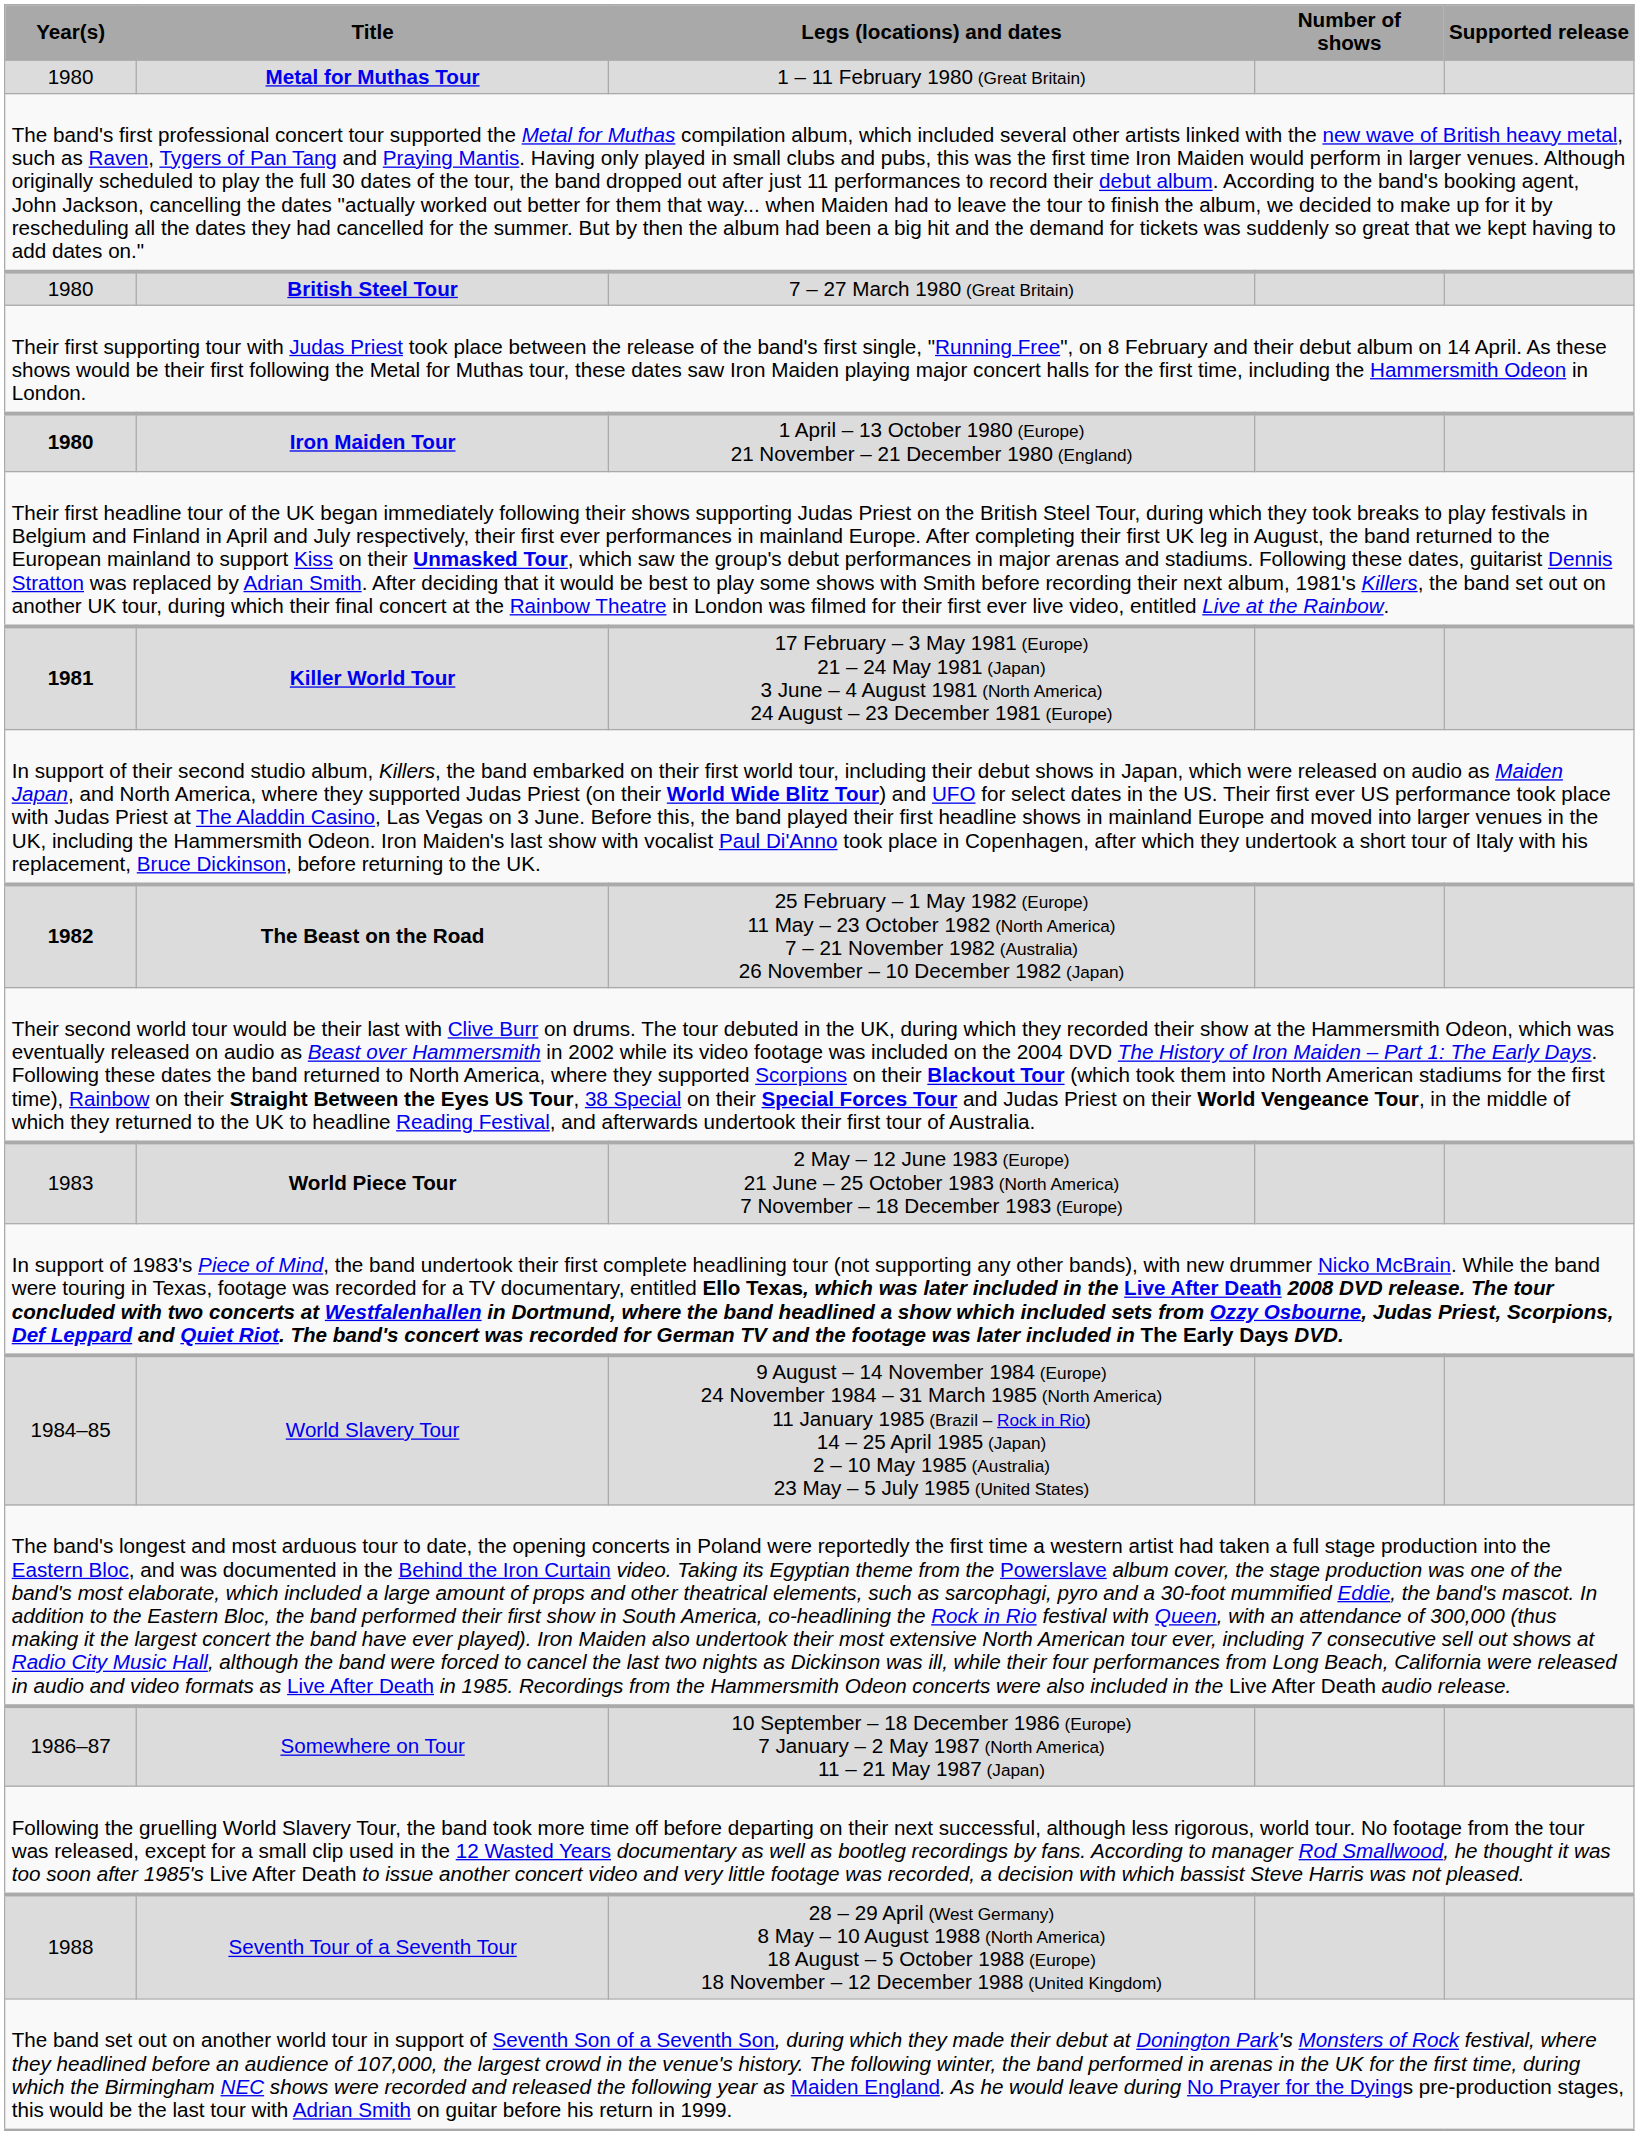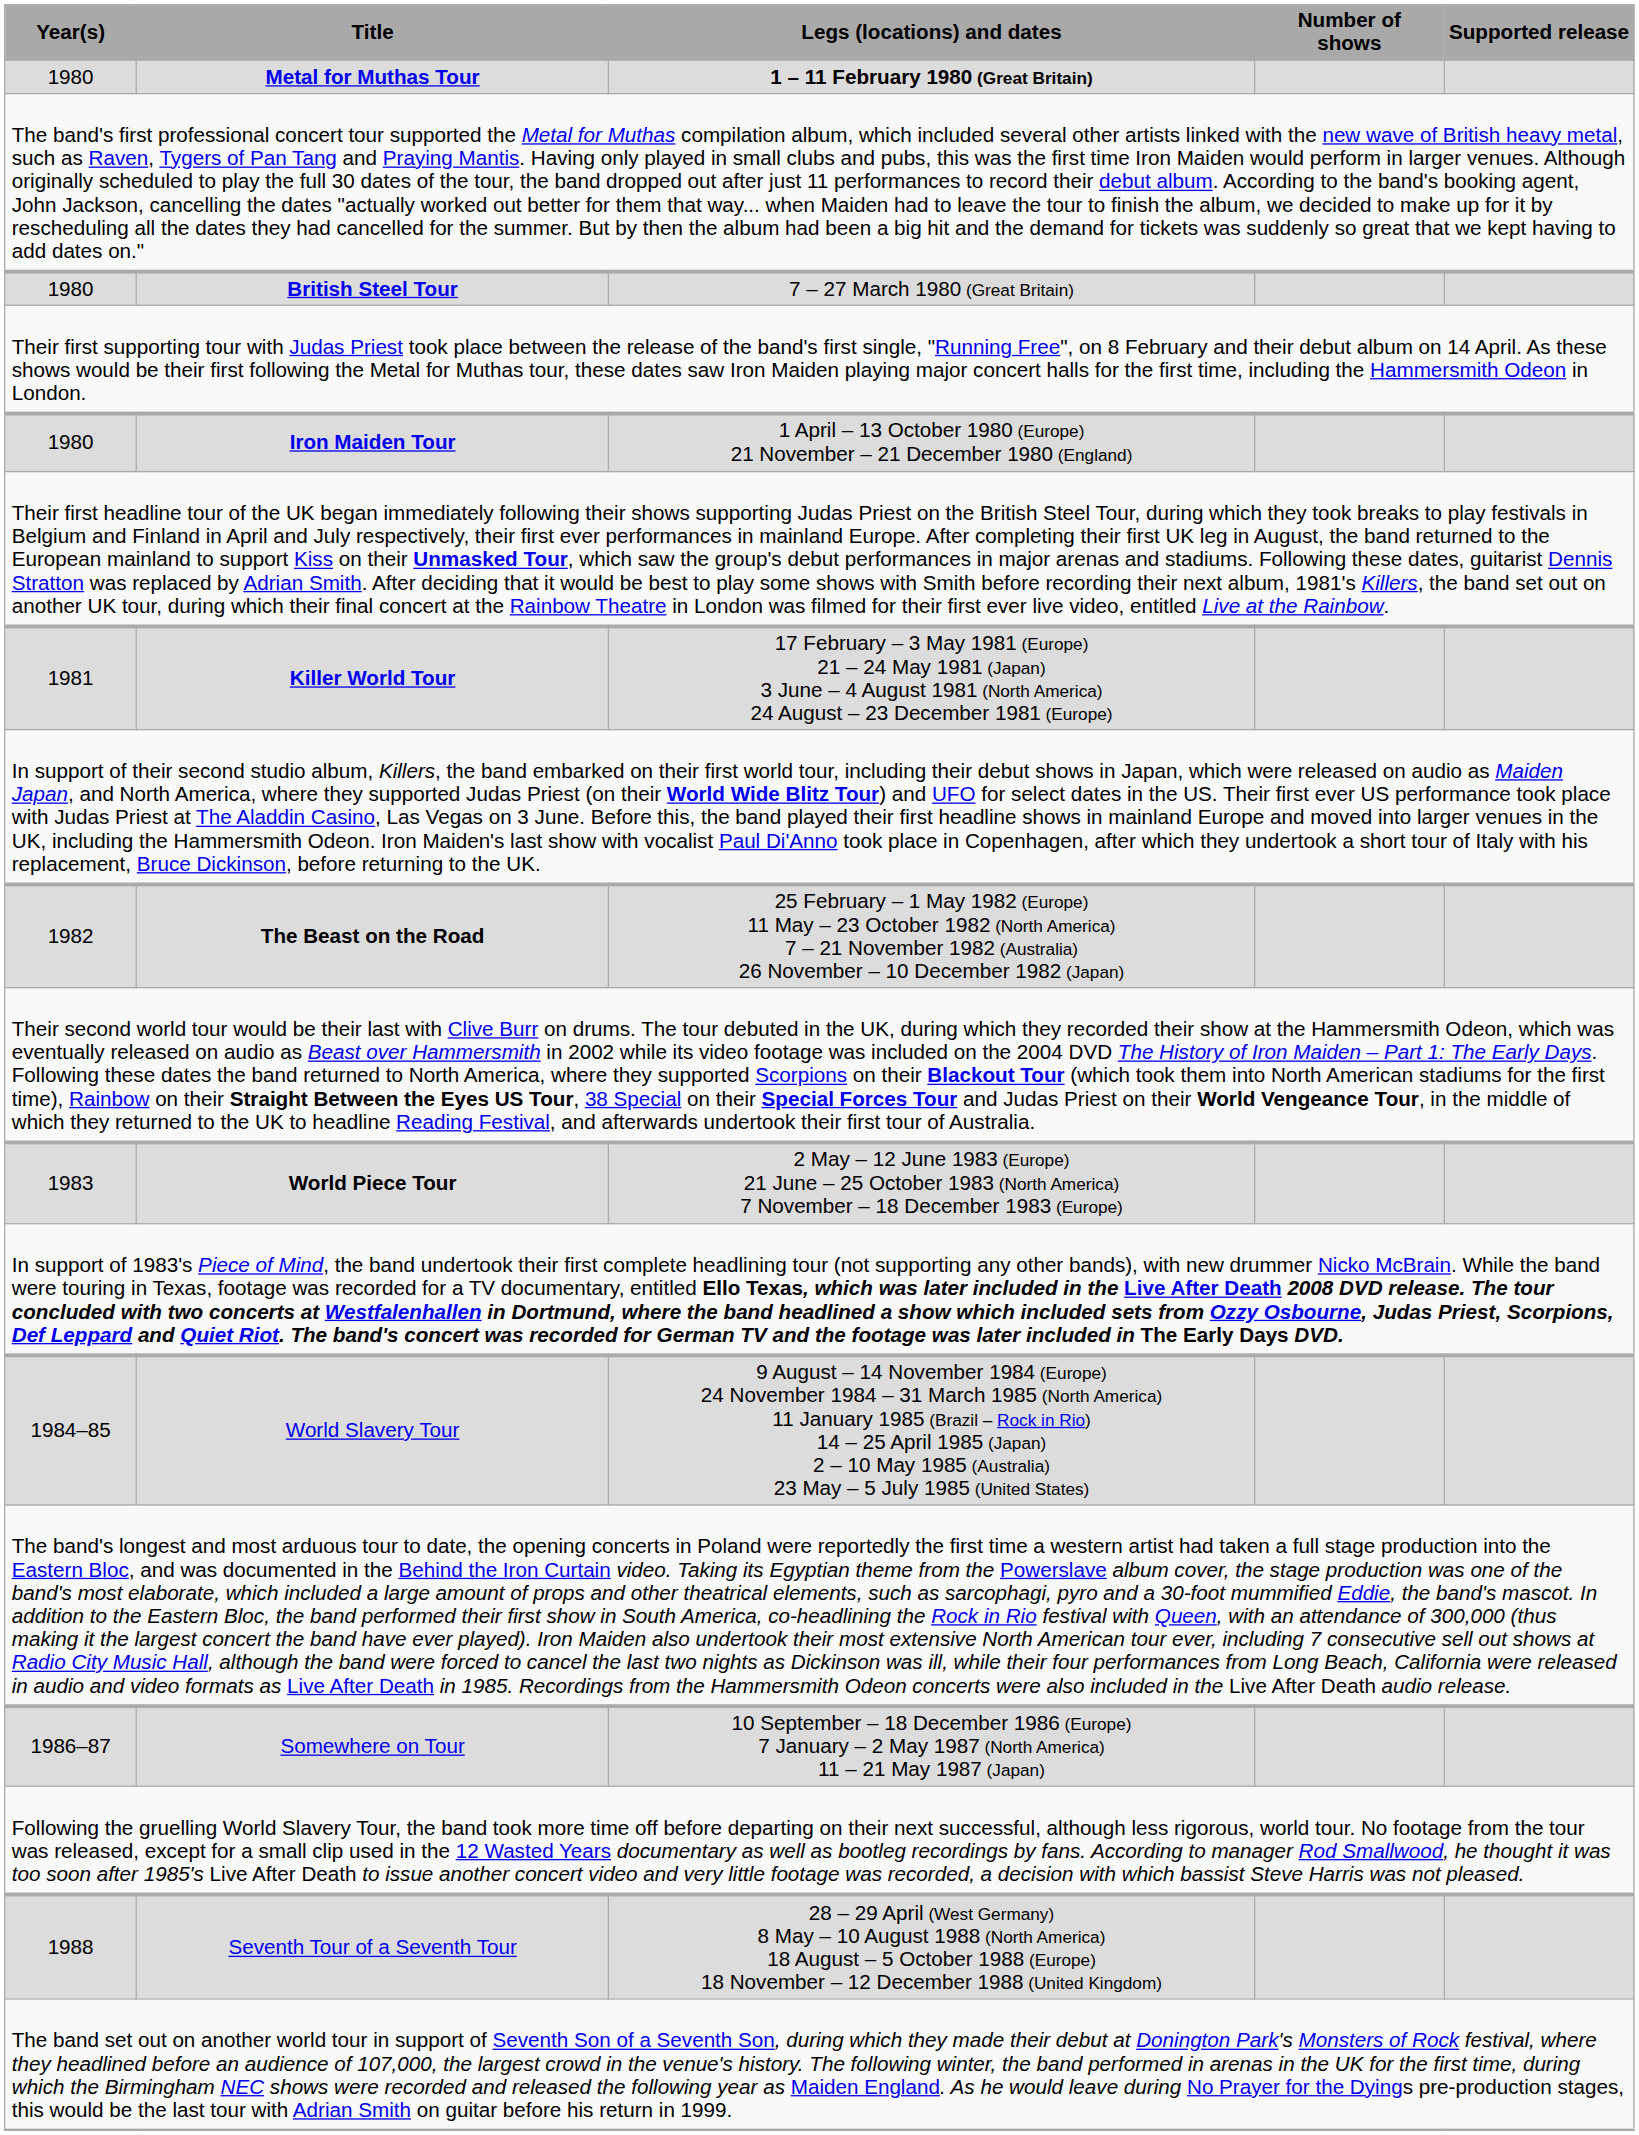(932, 76) normal -> (932, 76) bold
(71, 442) bold -> (71, 442) normal
(71, 678) bold -> (71, 678) normal
(71, 936) bold -> (71, 936) normal
